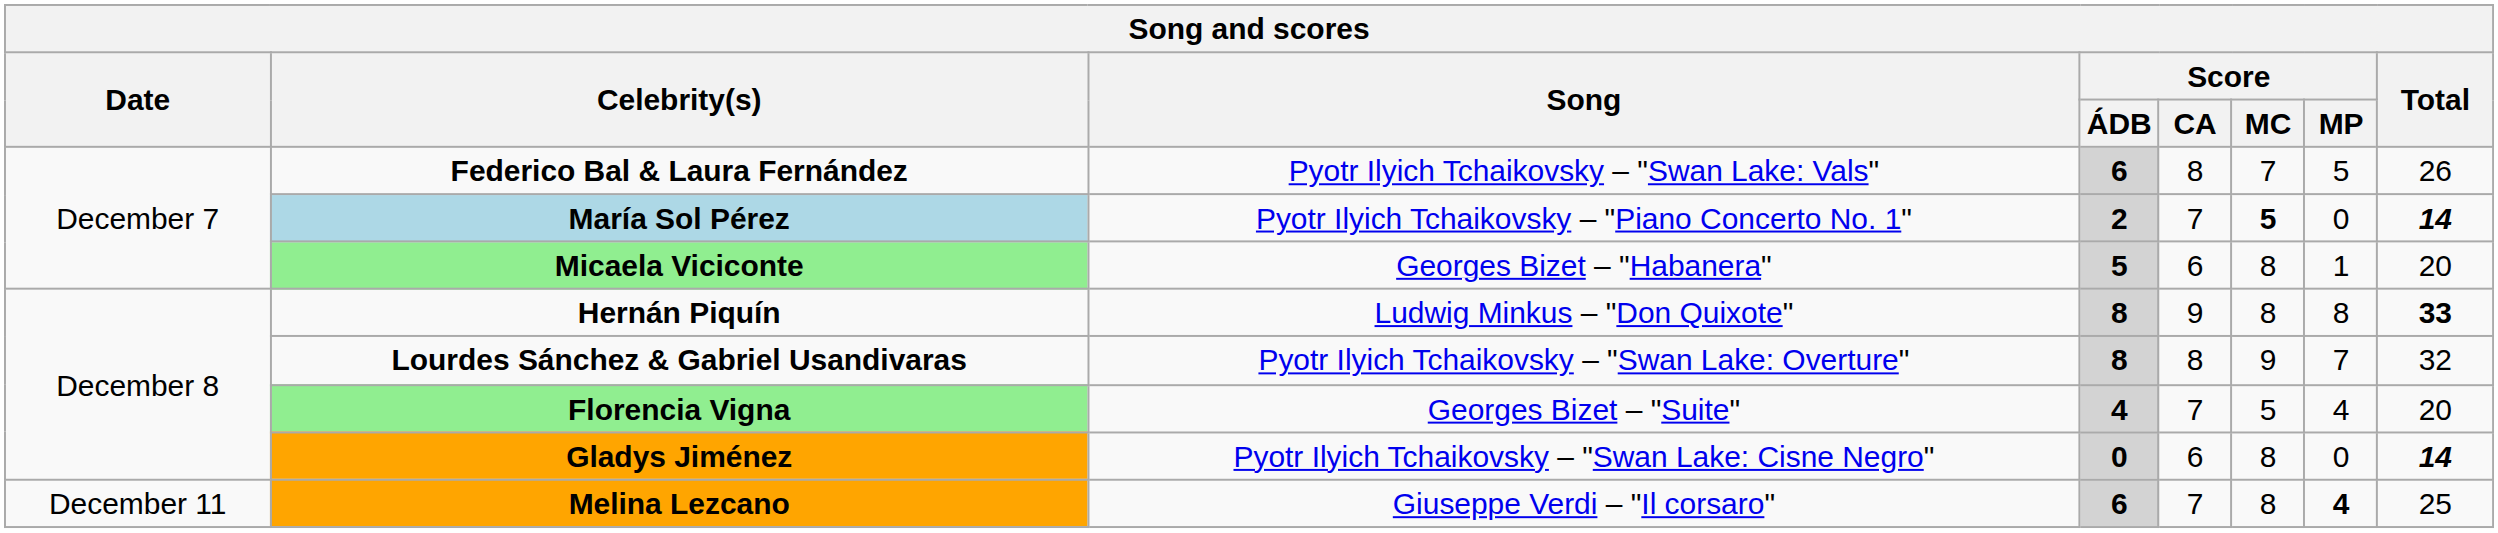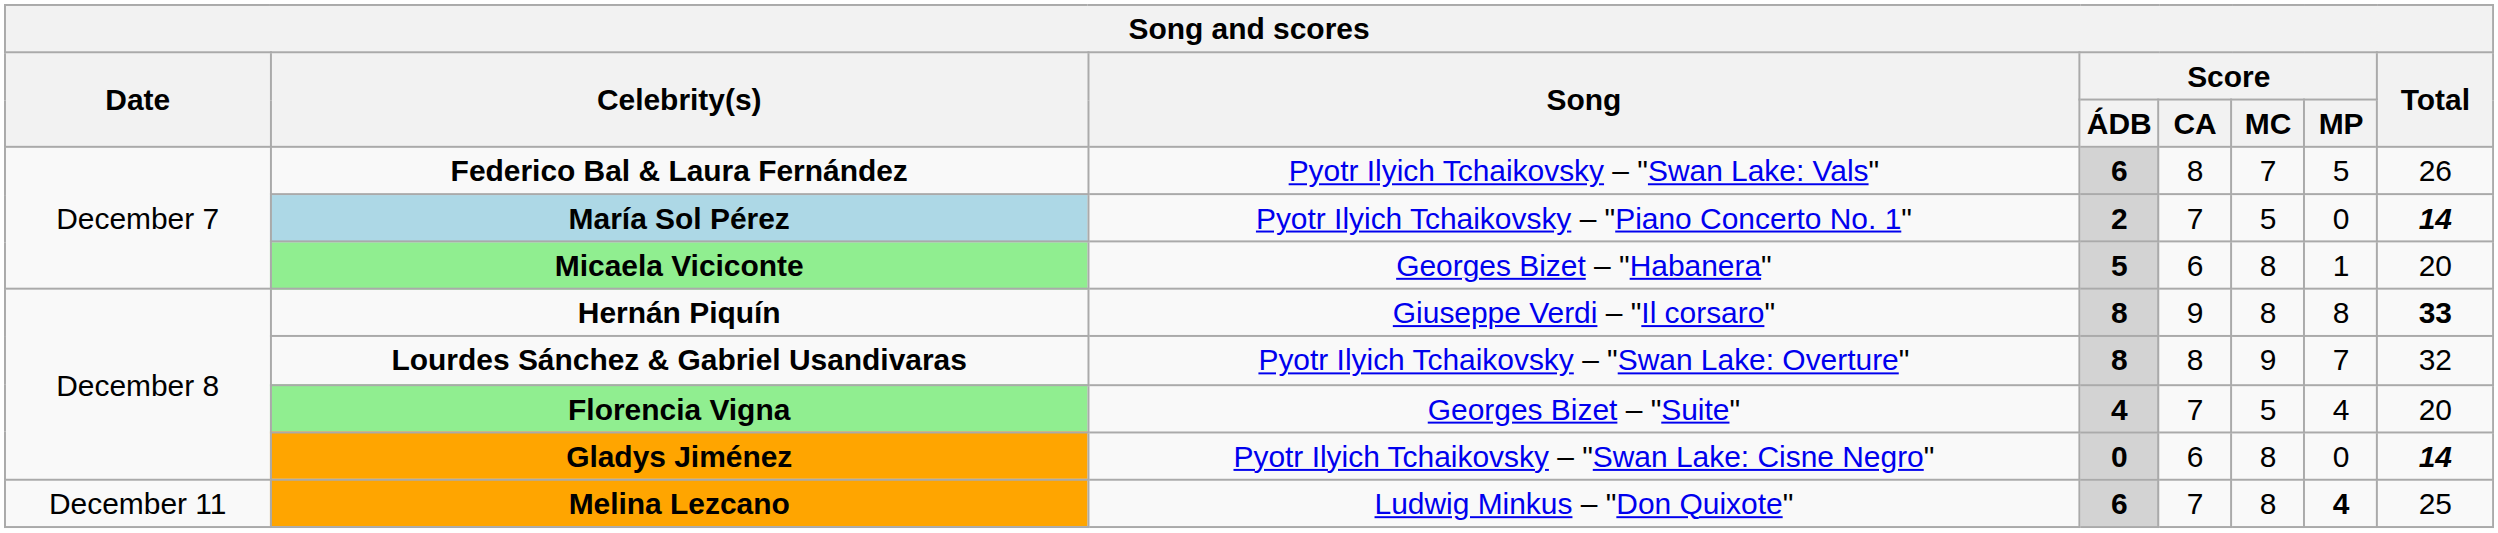(2268, 218) bold -> (2268, 218) normal
(1584, 313) Ludwig Minkus – "Don Quixote" -> (1584, 313) Giuseppe Verdi – "Il corsaro"
(1584, 503) Giuseppe Verdi – "Il corsaro" -> (1584, 503) Ludwig Minkus – "Don Quixote"
